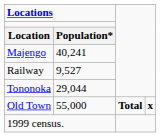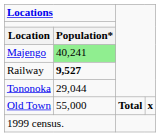(71, 53) no background -> (71, 53) lightgreen background
(69, 70) normal -> (69, 70) bold
